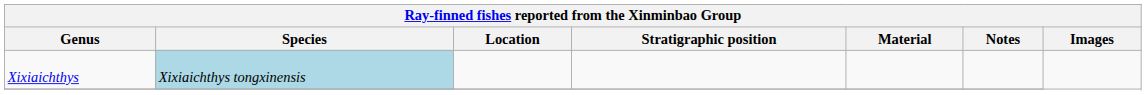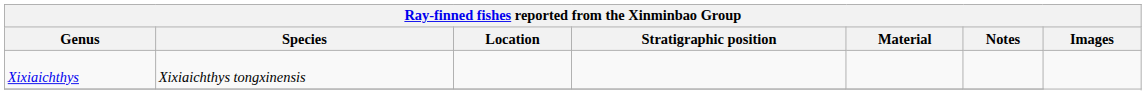(232, 77) lightblue background -> (232, 77) no background
